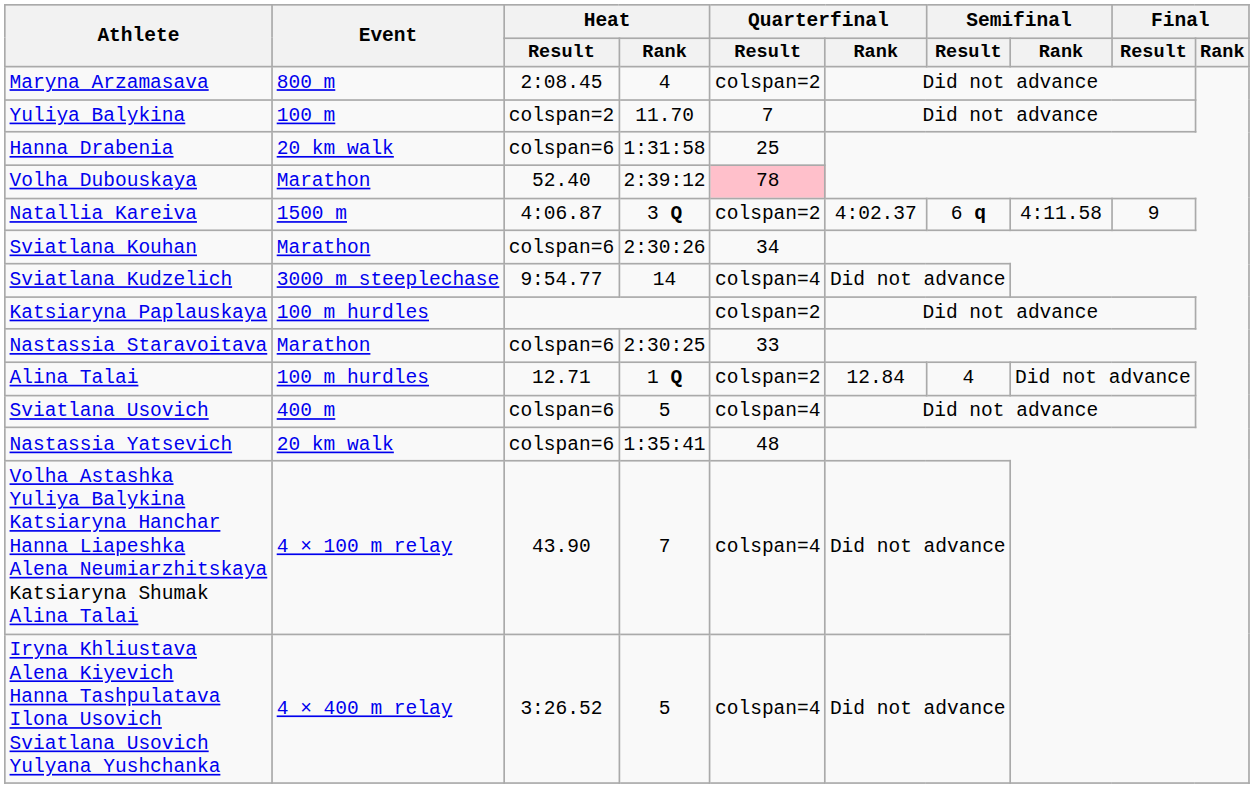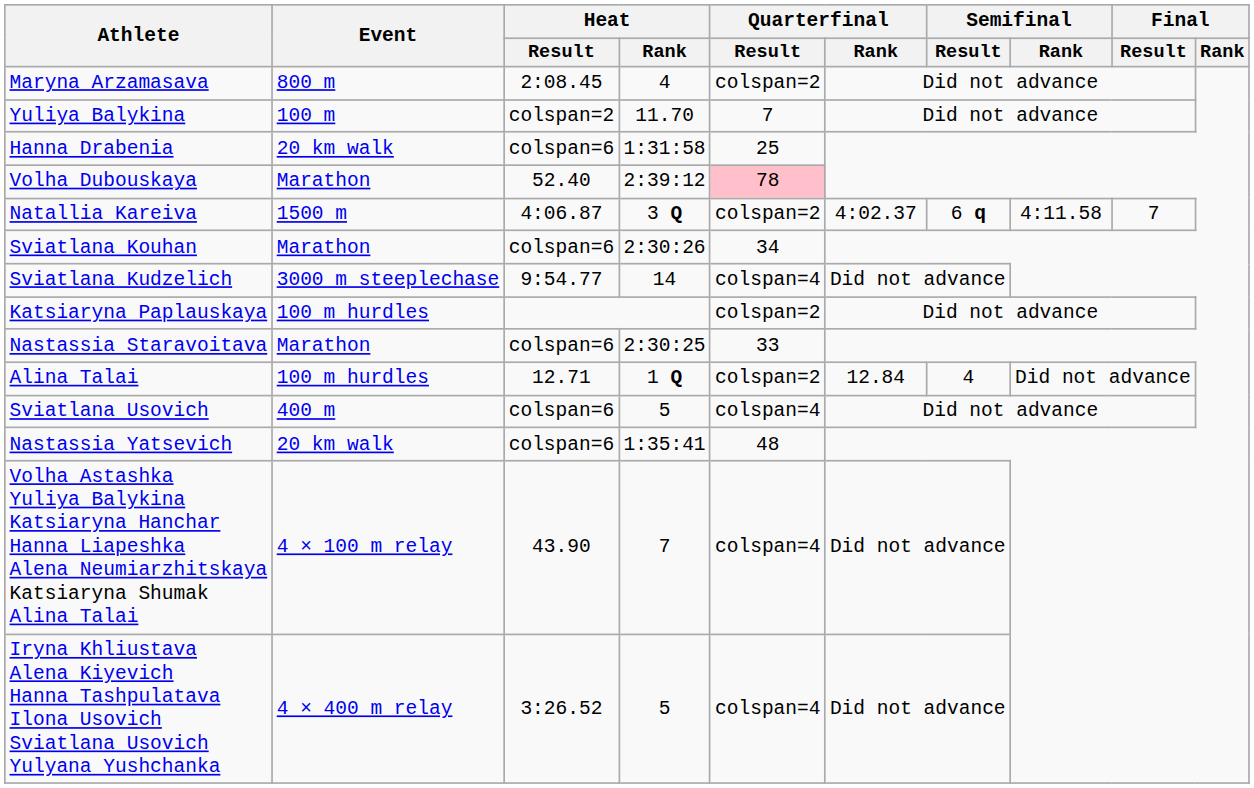(1153, 214) 9 -> (1153, 214) 7
